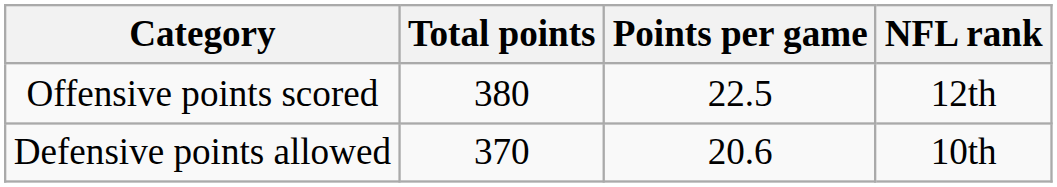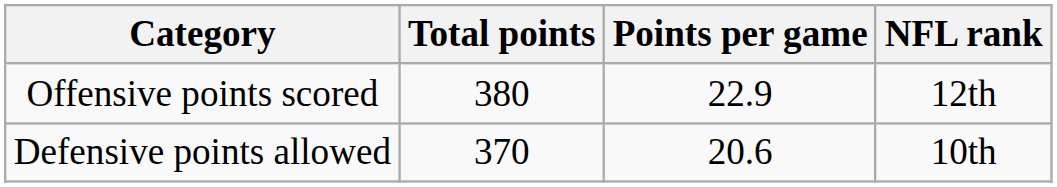(740, 92) 22.5 -> (740, 92) 22.9
